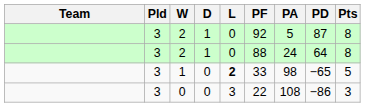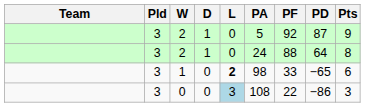columns swapped: (260, 14) <-> (290, 14)
(348, 33) 8 -> (348, 33) 9
(348, 72) 5 -> (348, 72) 6
(232, 92) no background -> (232, 92) lightblue background
